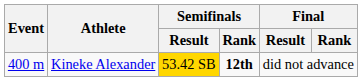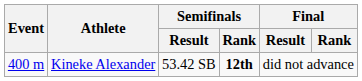(189, 64) gold background -> (189, 64) no background
